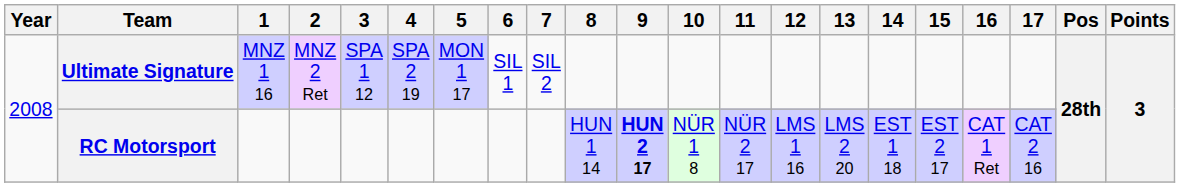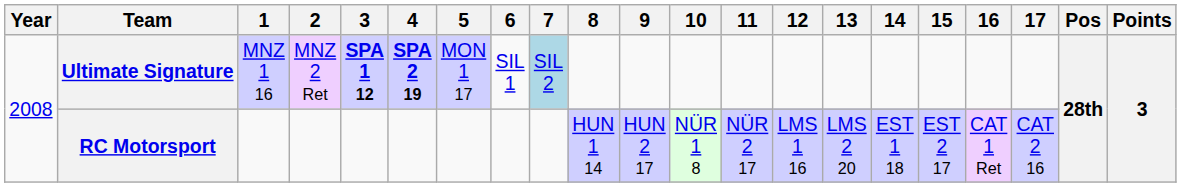(364, 71) normal -> (365, 72) bold
(411, 71) normal -> (412, 72) bold
(546, 72) no background -> (548, 72) lightblue background
(642, 145) bold -> (645, 145) normal
